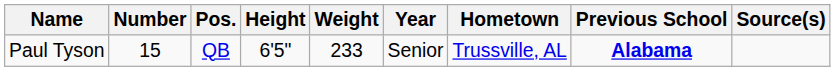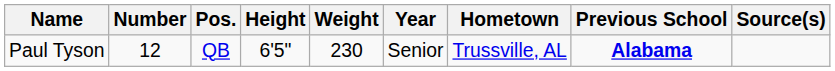(150, 50) 15 -> (150, 50) 12
(347, 50) 233 -> (347, 50) 230
